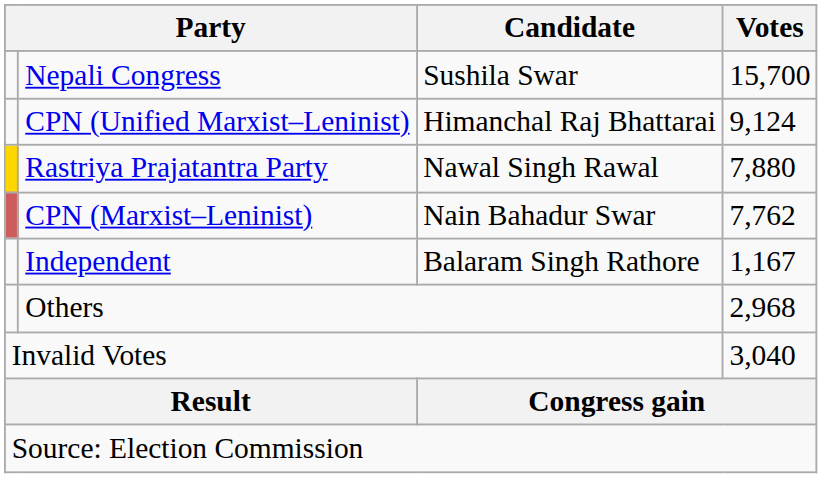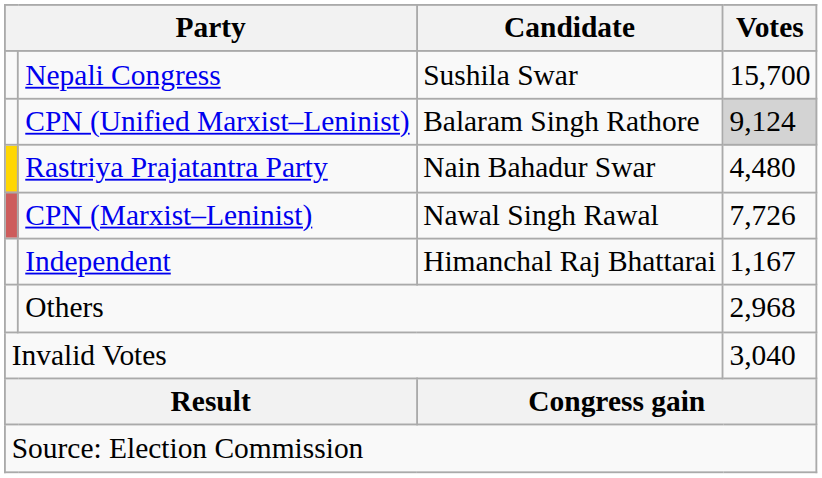(570, 121) Himanchal Raj Bhattarai -> (561, 121) Balaram Singh Rathore
(763, 121) no background -> (763, 121) lightgrey background
(541, 167) Nawal Singh Rawal -> (539, 167) Nain Bahadur Swar
(763, 167) 7,880 -> (763, 167) 4,480
(539, 214) Nain Bahadur Swar -> (541, 214) Nawal Singh Rawal
(763, 214) 7,762 -> (763, 214) 7,726
(561, 261) Balaram Singh Rathore -> (570, 261) Himanchal Raj Bhattarai
